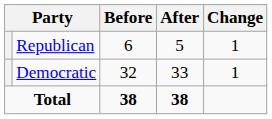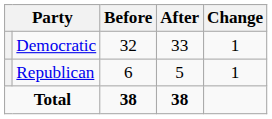rows swapped: (56, 72) <-> (55, 45)
